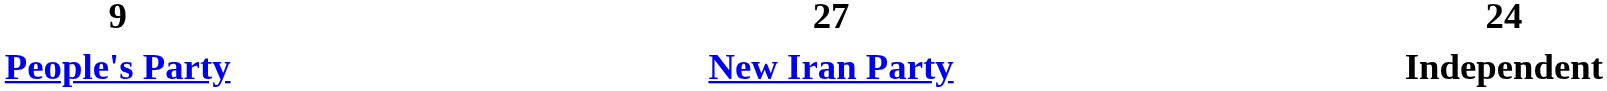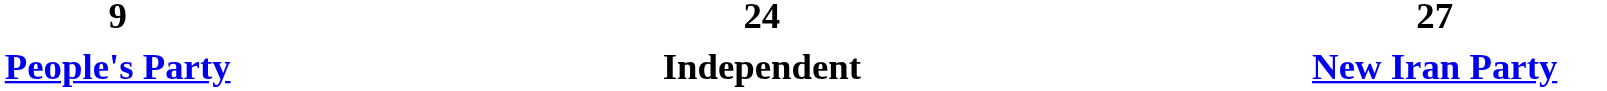columns swapped: (1504, 15) <-> (831, 15)
